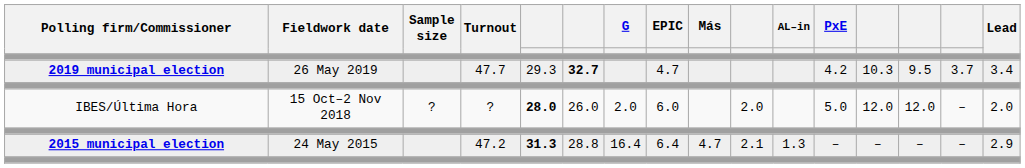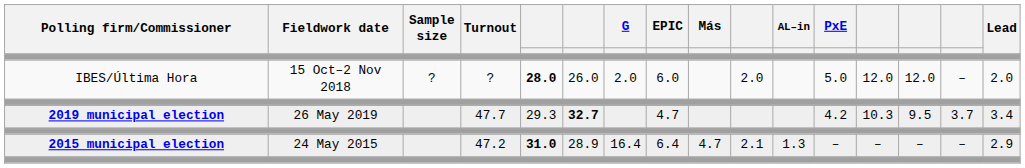rows swapped: (136, 72) <-> (136, 109)
(541, 146) 31.3 -> (541, 146) 31.0
(583, 146) 28.8 -> (583, 146) 28.9
